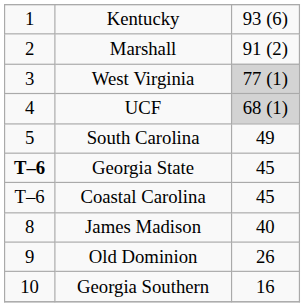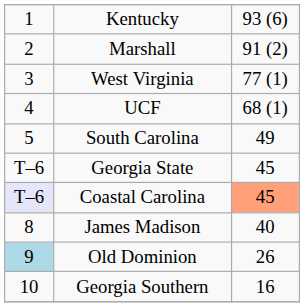(265, 78) lightgrey background -> (265, 78) no background
(265, 108) lightgrey background -> (265, 108) no background
(30, 167) bold -> (29, 167) normal
(30, 197) no background -> (29, 197) lavender background
(265, 197) no background -> (265, 197) lightsalmon background
(30, 256) no background -> (29, 256) lightblue background
